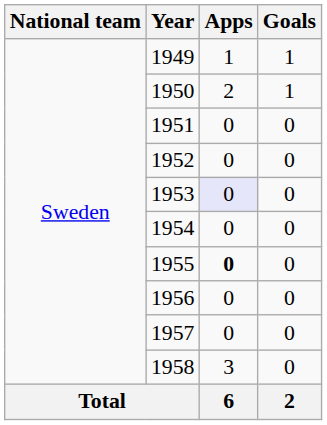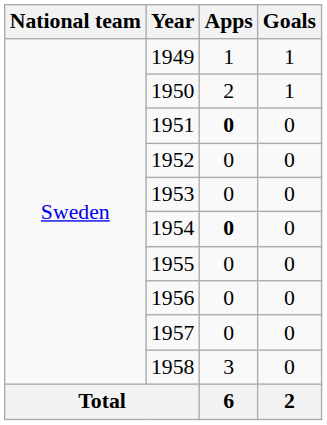(229, 125) normal -> (229, 125) bold
(229, 194) lavender background -> (229, 194) no background
(229, 228) normal -> (229, 228) bold
(229, 263) bold -> (229, 263) normal
